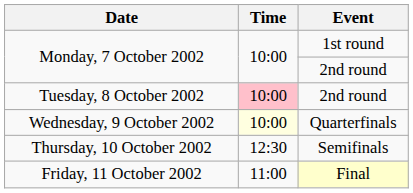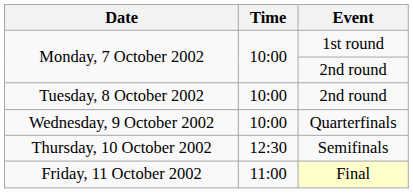(268, 95) pink background -> (268, 95) no background
(268, 122) lightyellow background -> (268, 122) no background
